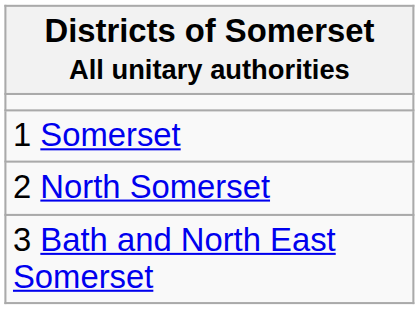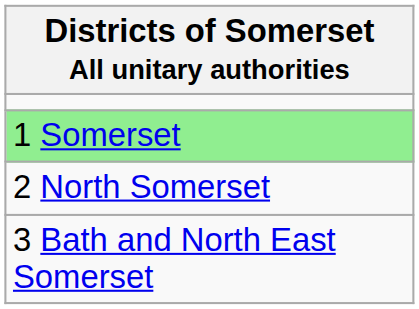(97, 135) no background -> (97, 135) lightgreen background
